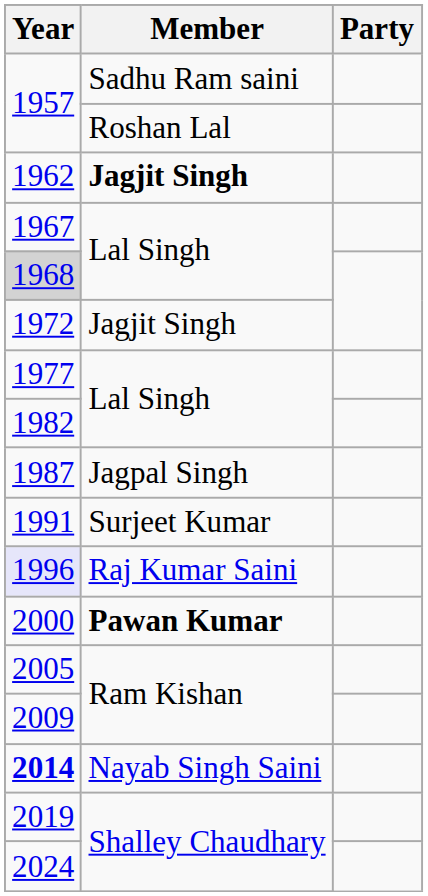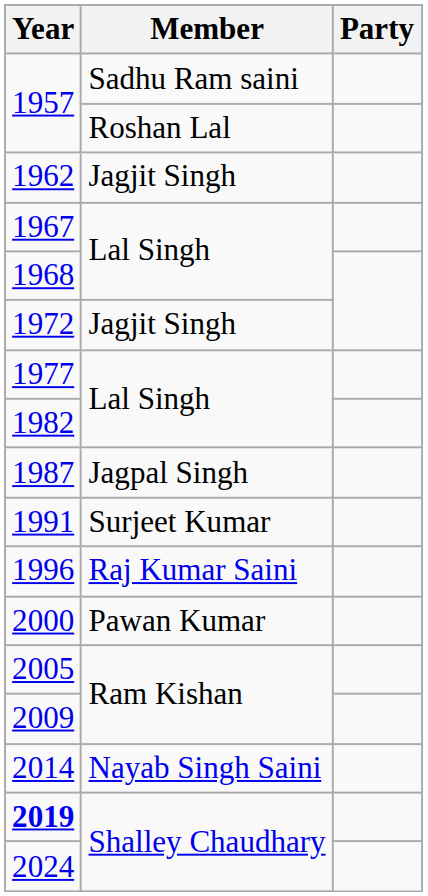(168, 176) bold -> (162, 176) normal
(43, 275) lightgrey background -> (43, 275) no background
(43, 570) lavender background -> (43, 570) no background
(186, 619) bold -> (177, 619) normal
(43, 767) bold -> (43, 767) normal
(43, 816) normal -> (43, 816) bold
